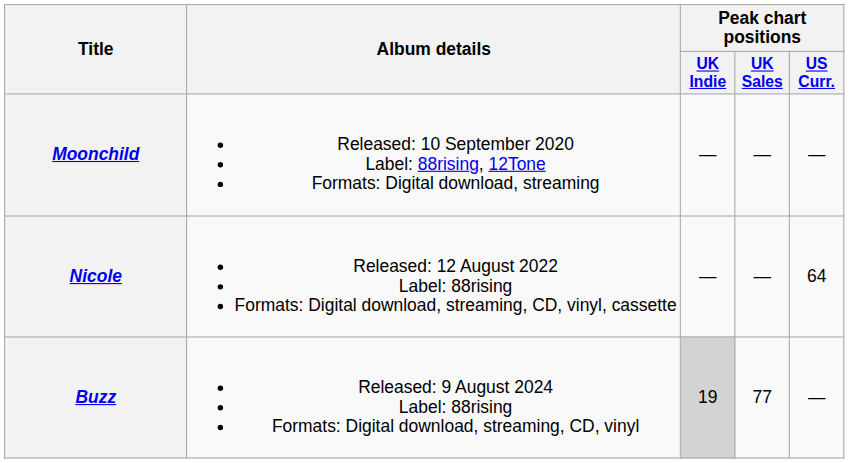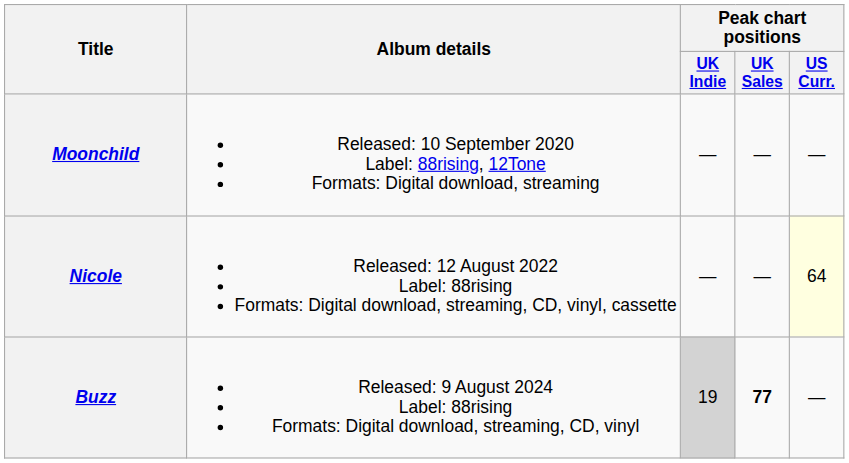(817, 276) no background -> (817, 276) lightyellow background
(762, 397) normal -> (762, 397) bold
